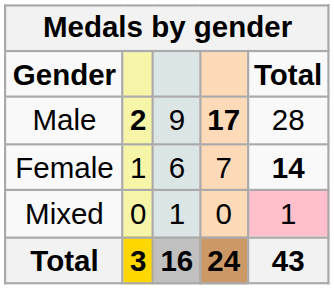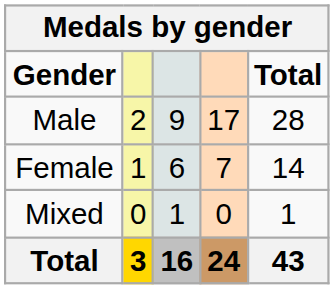(138, 121) bold -> (138, 121) normal
(224, 121) bold -> (224, 121) normal
(288, 167) bold -> (288, 167) normal
(288, 214) pink background -> (288, 214) no background
